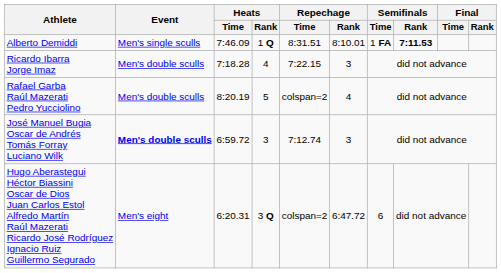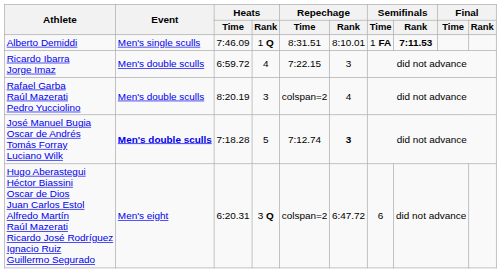(233, 64) 7:18.28 -> (233, 64) 6:59.72
(266, 97) 5 -> (266, 97) 3
(233, 140) 6:59.72 -> (233, 140) 7:18.28
(266, 140) 3 -> (266, 140) 5
(349, 140) normal -> (349, 140) bold
